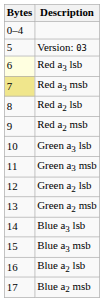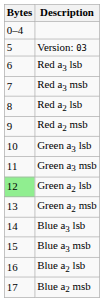(10, 66) lightyellow background -> (10, 66) no background
(10, 86) khaki background -> (10, 86) no background
(12, 186) no background -> (12, 186) lightgreen background
